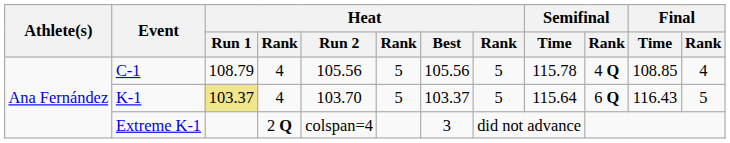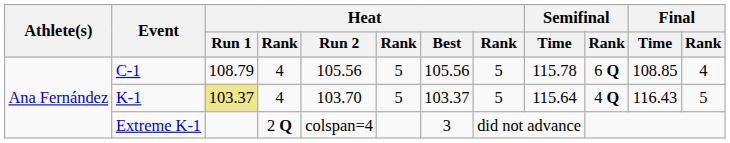(607, 71) 4 Q -> (607, 71) 6 Q
(607, 98) 6 Q -> (607, 98) 4 Q
